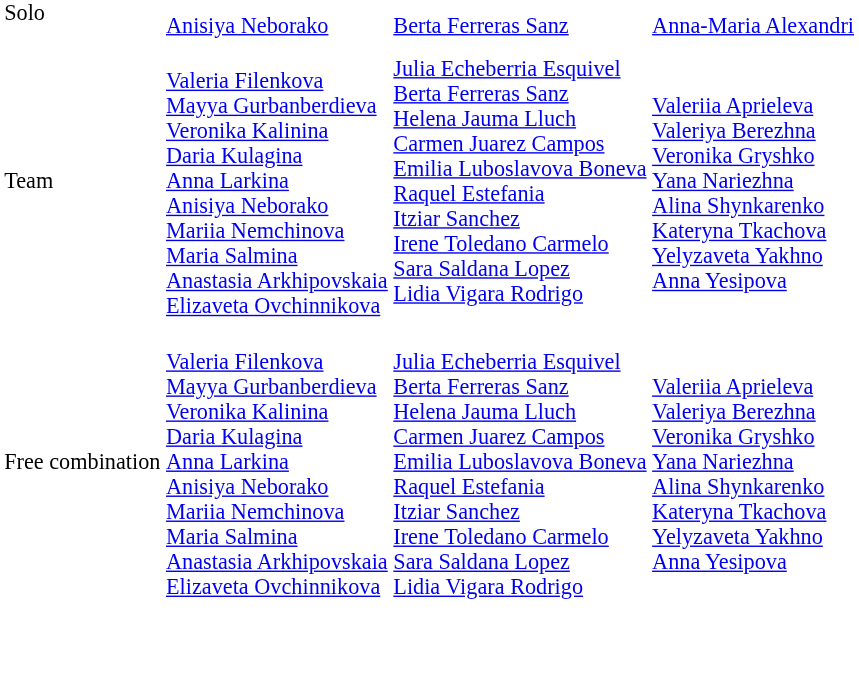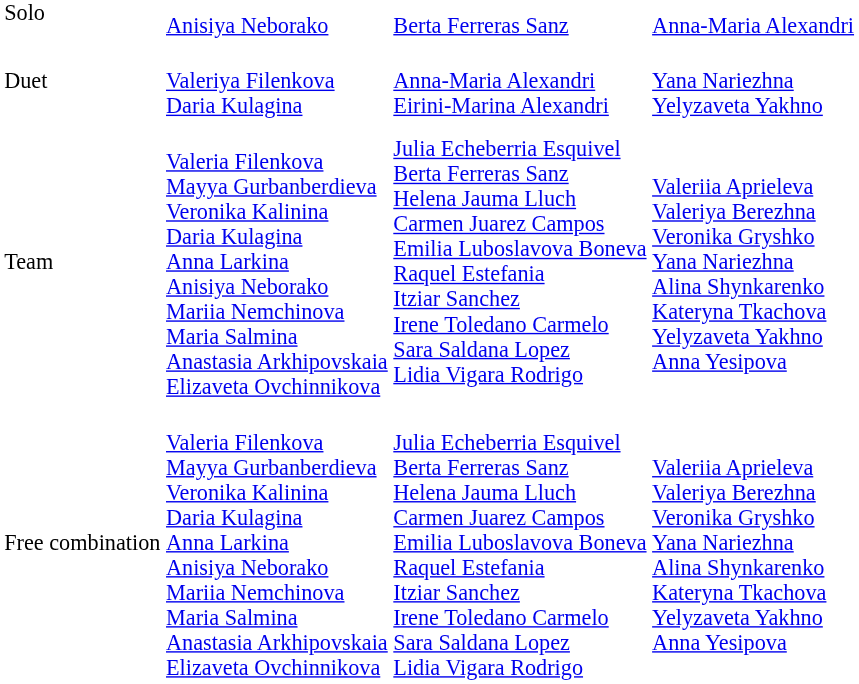+ row: (26, 81)
